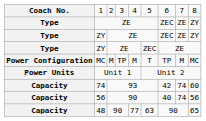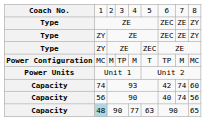(101, 110) no background -> (101, 110) lightblue background
